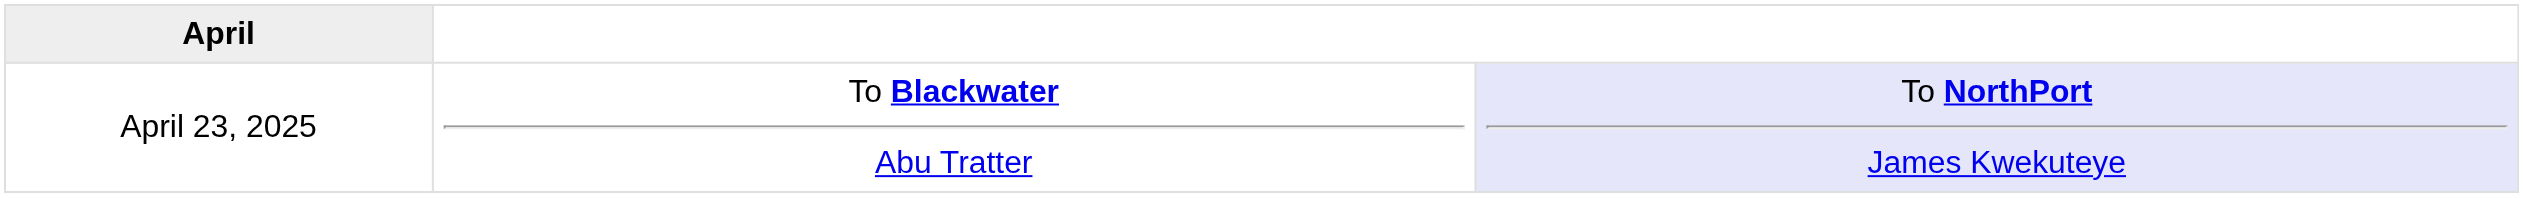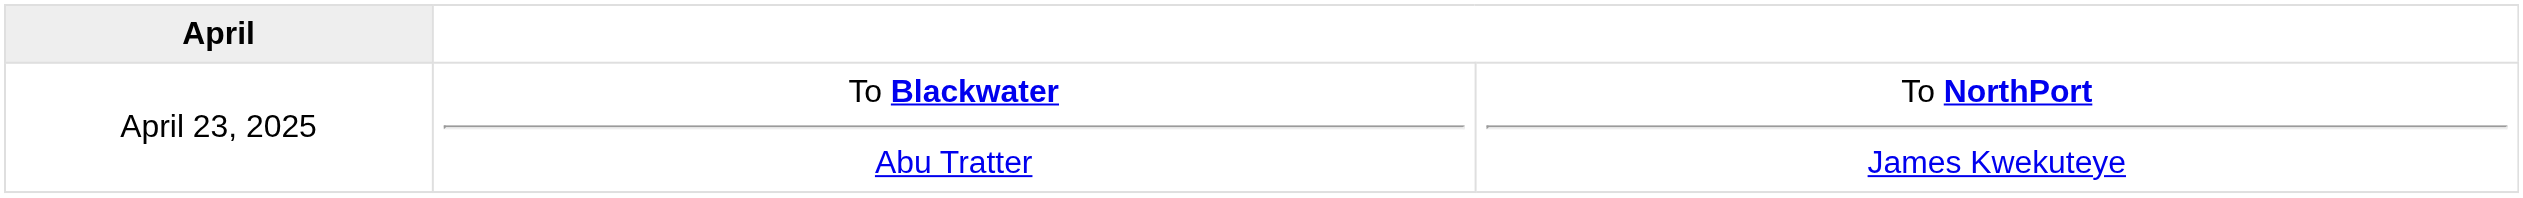(1997, 126) lavender background -> (1997, 126) no background
